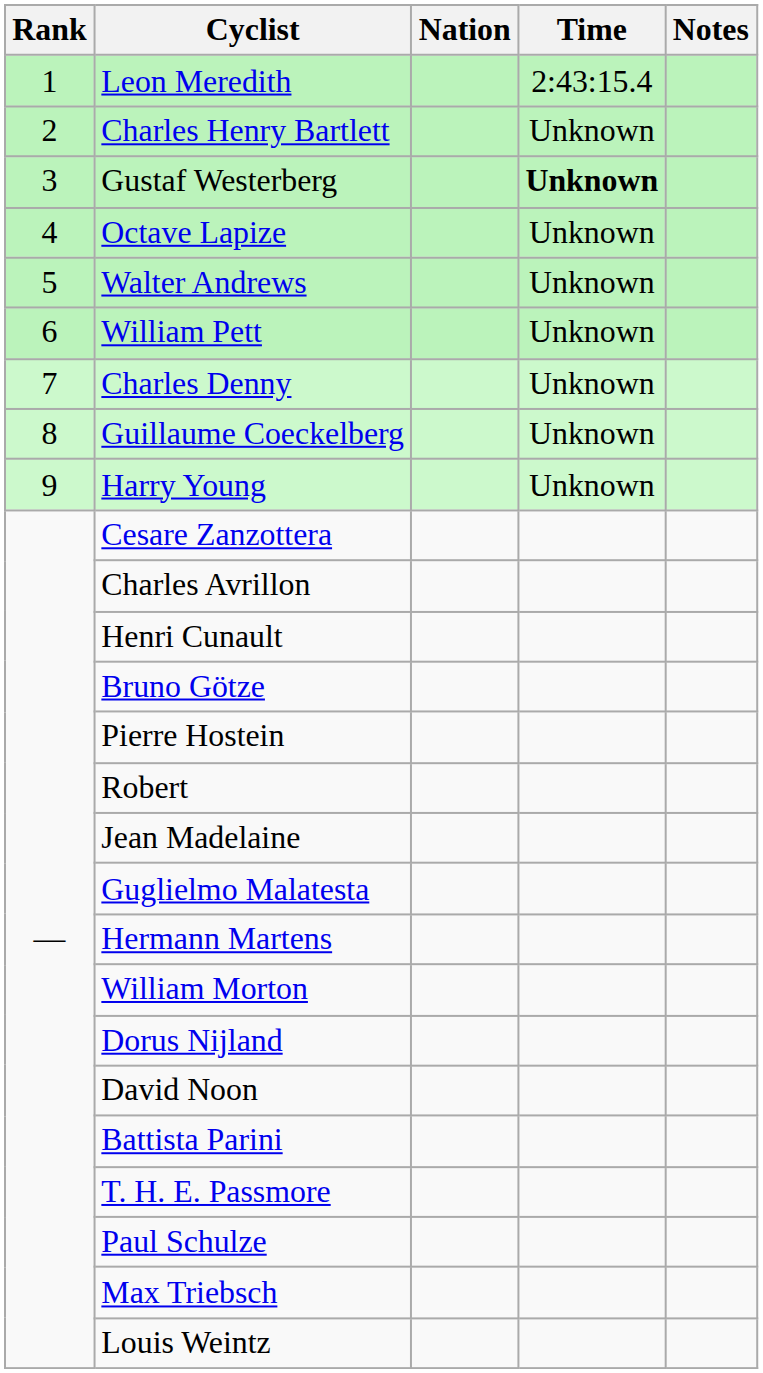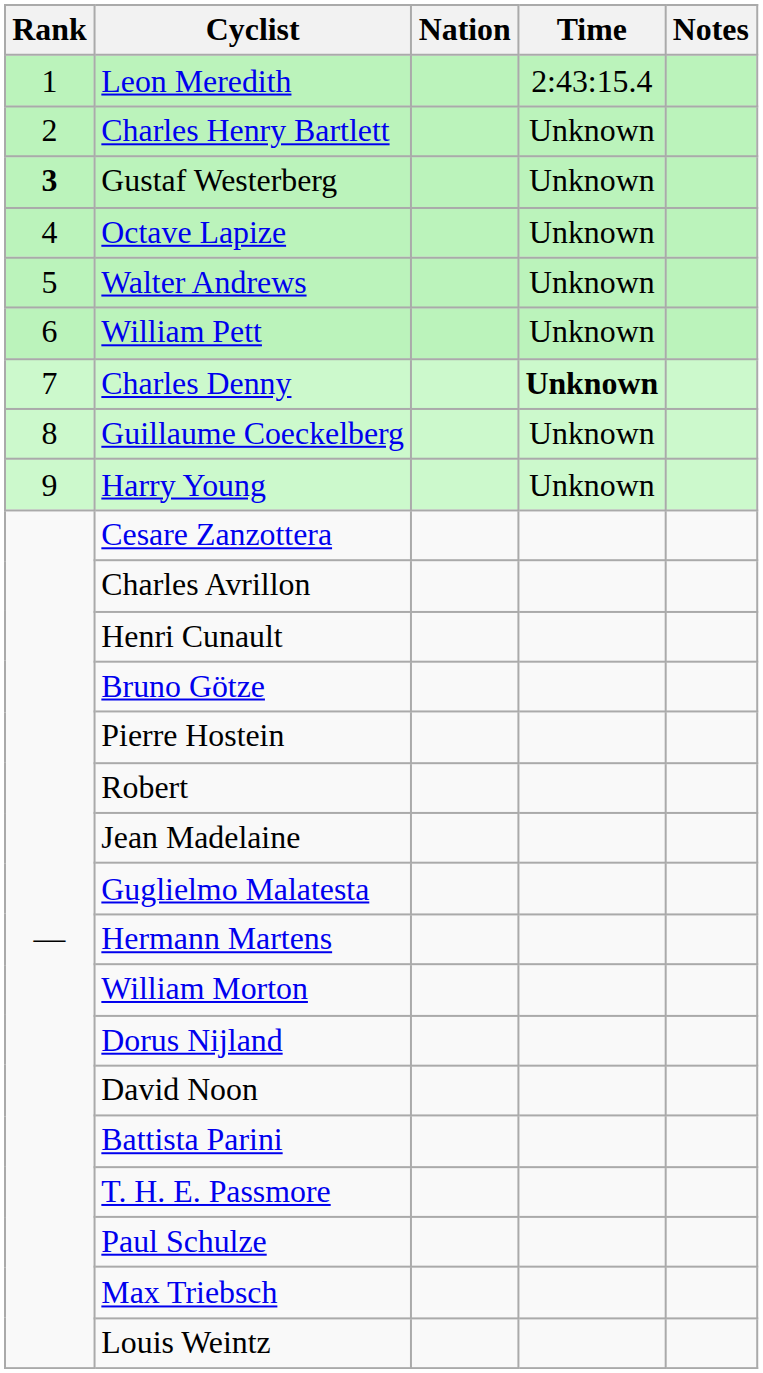(49, 181) normal -> (49, 181) bold
(592, 181) bold -> (592, 181) normal
(592, 383) normal -> (592, 383) bold
